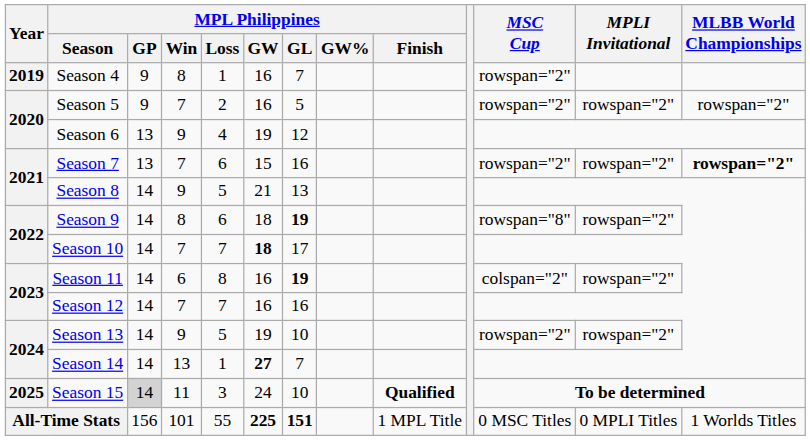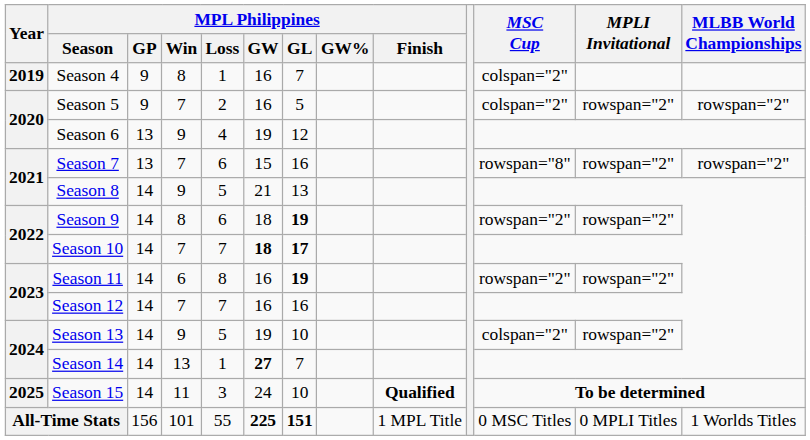(525, 76) rowspan="2" -> (525, 76) colspan="2"
(525, 105) rowspan="2" -> (525, 105) colspan="2"
(525, 162) rowspan="2" -> (525, 162) rowspan="8"
(743, 162) bold -> (743, 162) normal
(525, 220) rowspan="8" -> (525, 220) rowspan="2"
(300, 249) normal -> (300, 249) bold
(525, 277) colspan="2" -> (525, 277) rowspan="2"
(525, 335) rowspan="2" -> (525, 335) colspan="2"
(144, 392) lightgrey background -> (144, 392) no background
